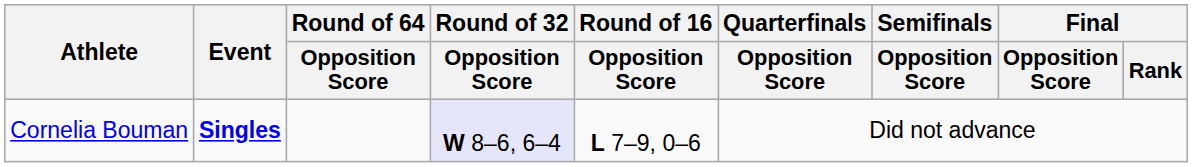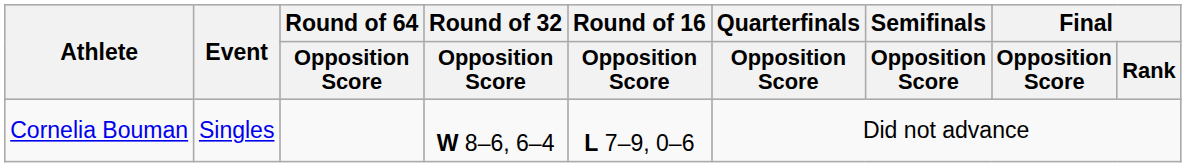(240, 131) bold -> (237, 131) normal
(502, 144) lavender background -> (496, 144) no background
